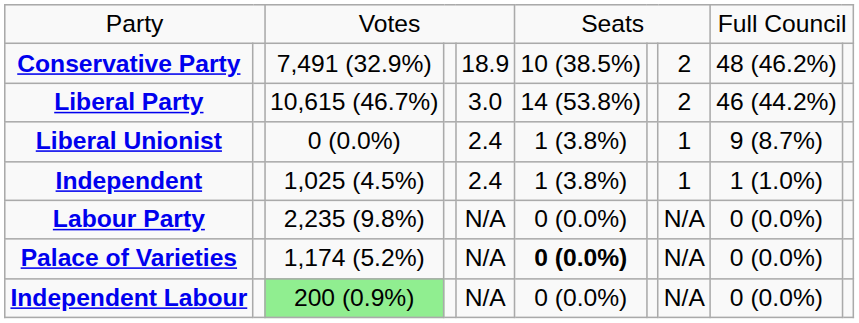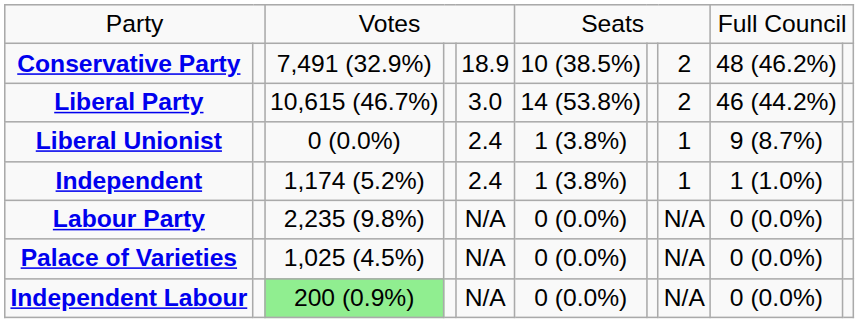(354, 180) 1,025 (4.5%) -> (354, 180) 1,174 (5.2%)
(354, 258) 1,174 (5.2%) -> (354, 258) 1,025 (4.5%)
(581, 258) bold -> (581, 258) normal
